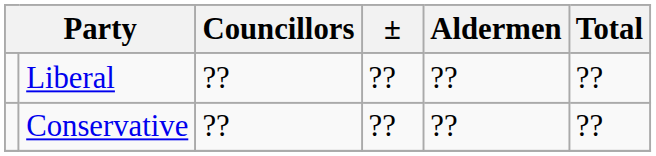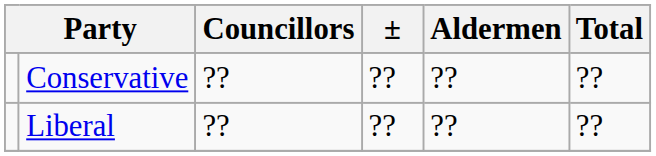rows swapped: (107, 126) <-> (71, 77)
